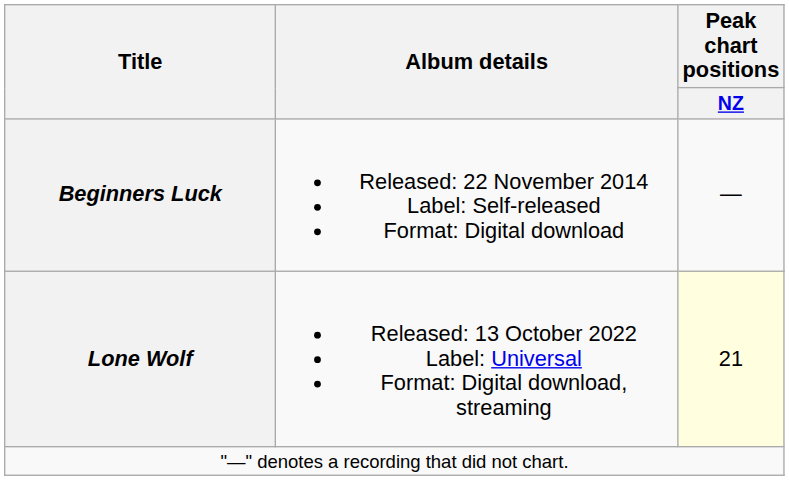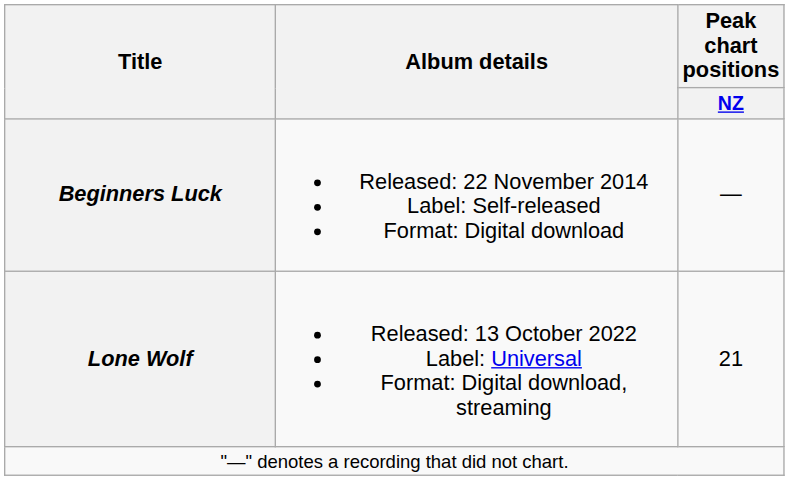(731, 358) lightyellow background -> (731, 358) no background
